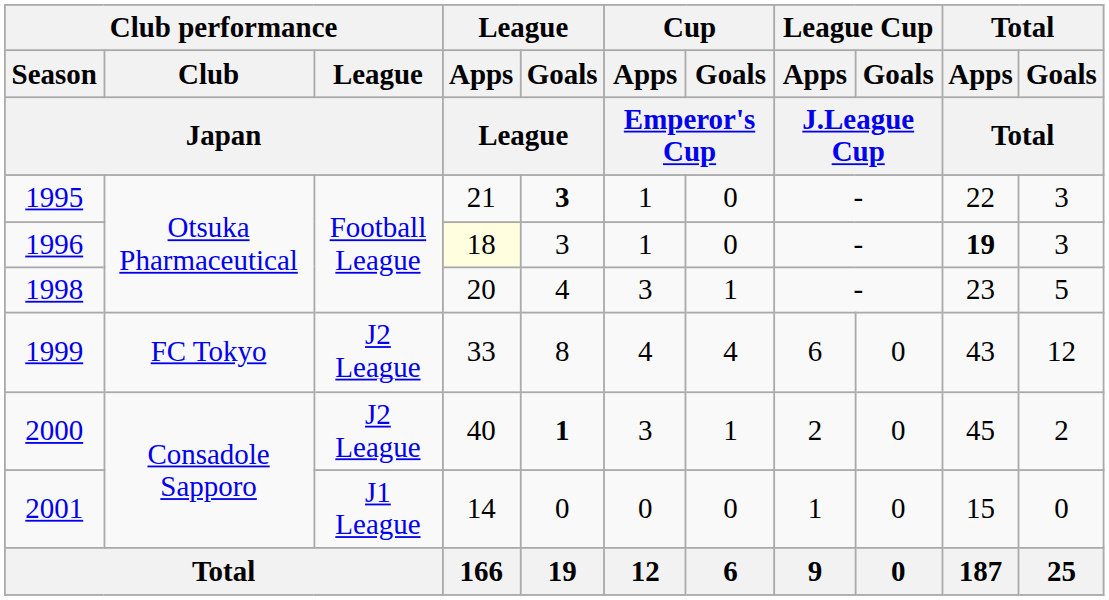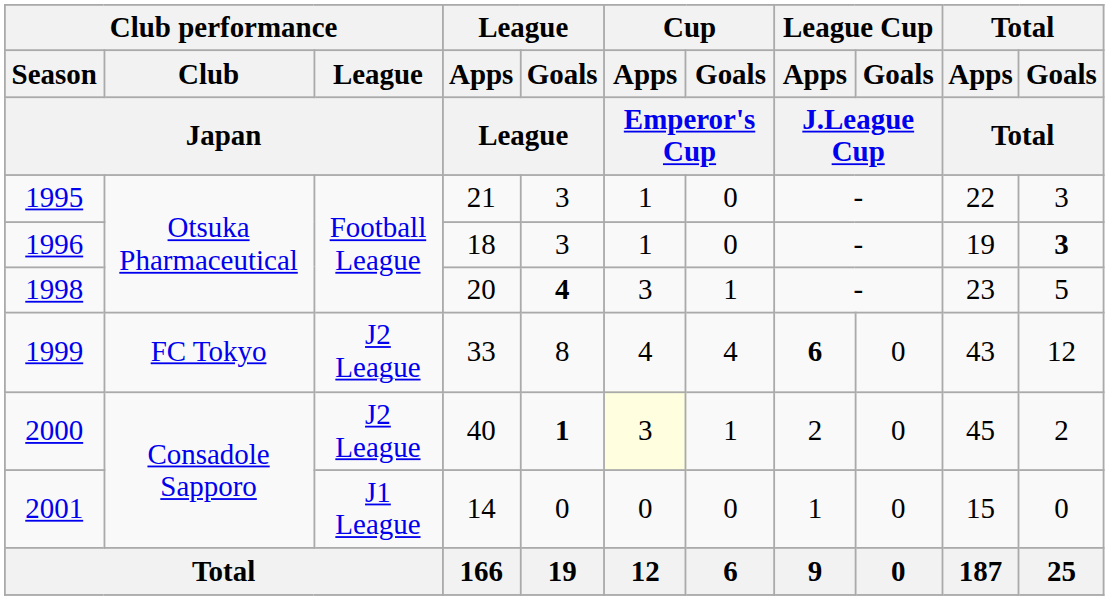(562, 197) bold -> (562, 197) normal
(481, 243) lightyellow background -> (481, 243) no background
(980, 243) bold -> (980, 243) normal
(1061, 243) normal -> (1061, 243) bold
(562, 289) normal -> (562, 289) bold
(815, 351) normal -> (815, 351) bold
(645, 430) no background -> (645, 430) lightyellow background
